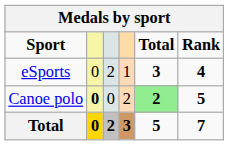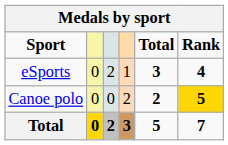(95, 99) bold -> (95, 99) normal
(156, 99) lightgreen background -> (156, 99) no background
(201, 99) no background -> (201, 99) gold background
